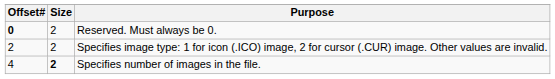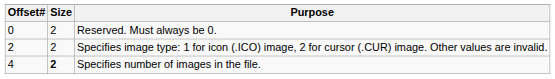(11, 30) bold -> (11, 30) normal
